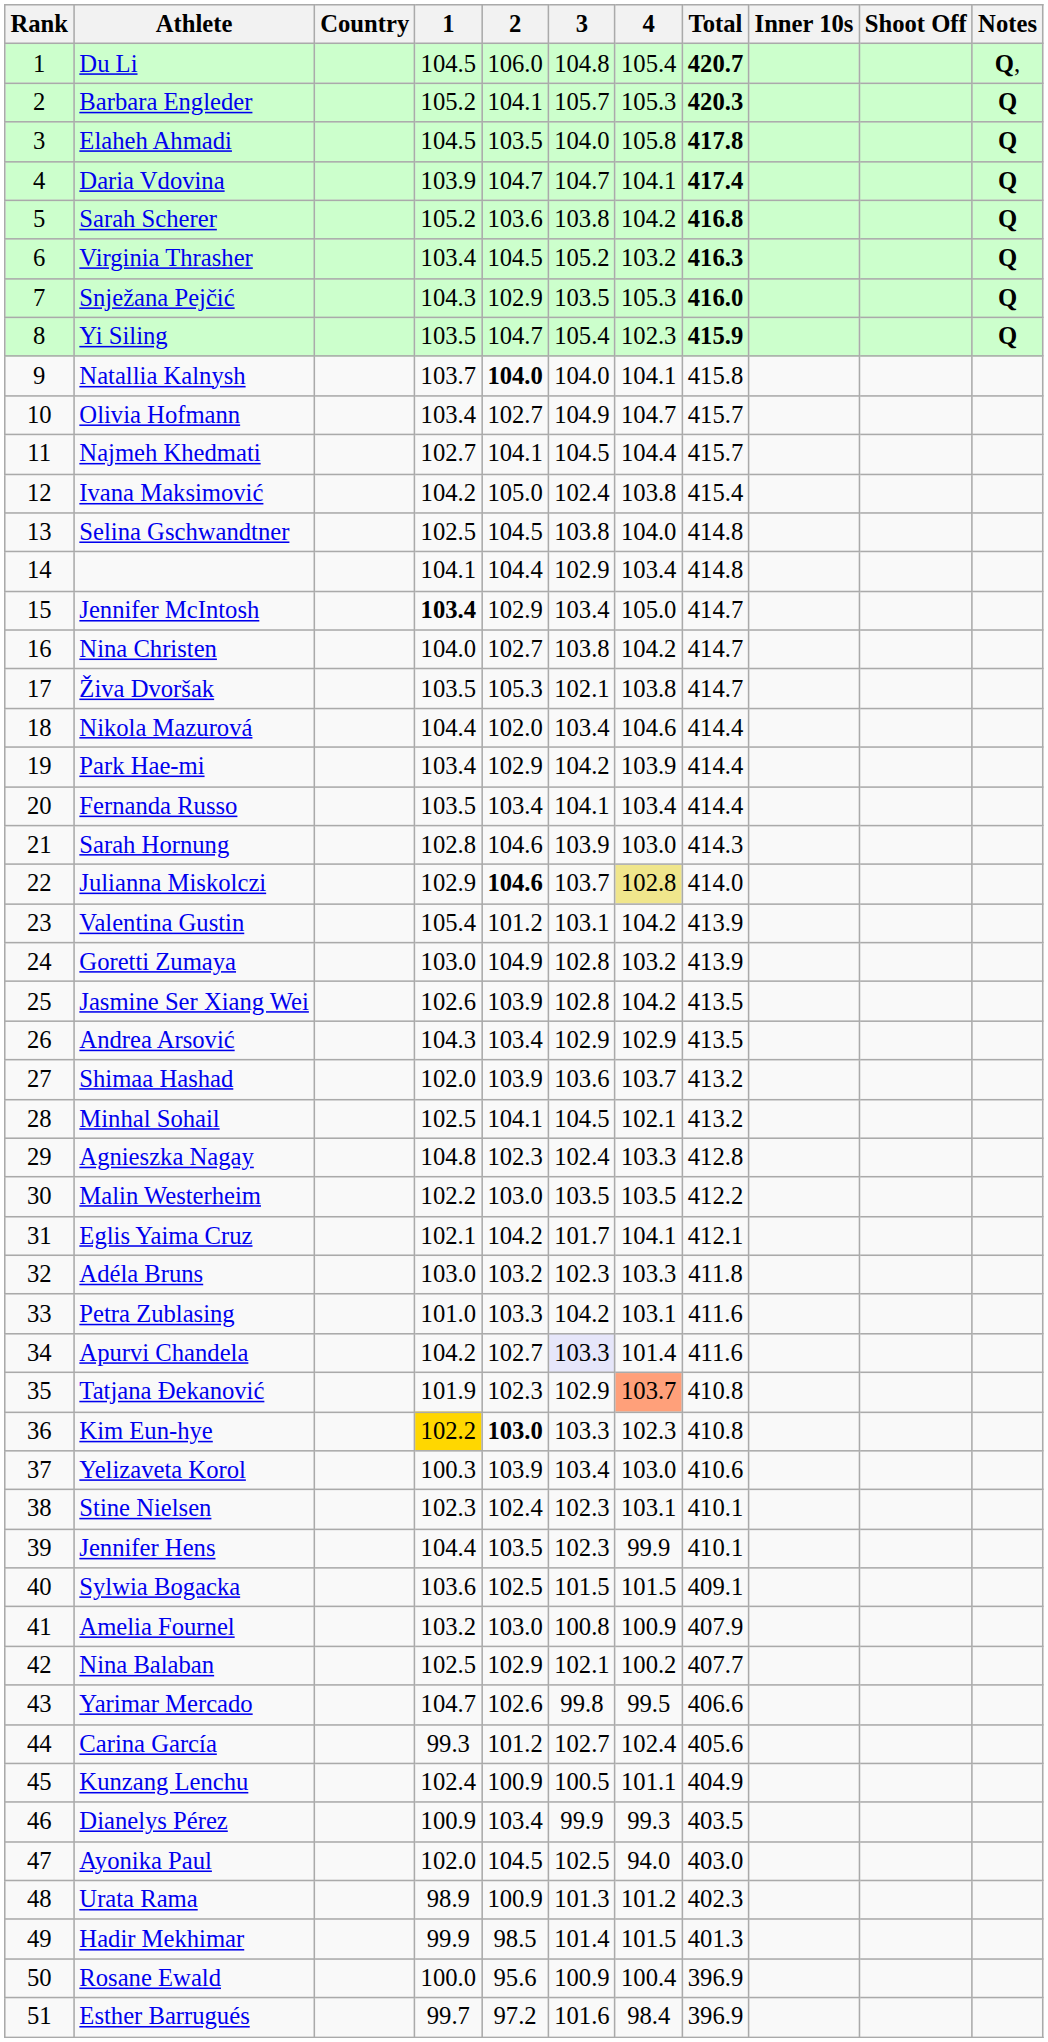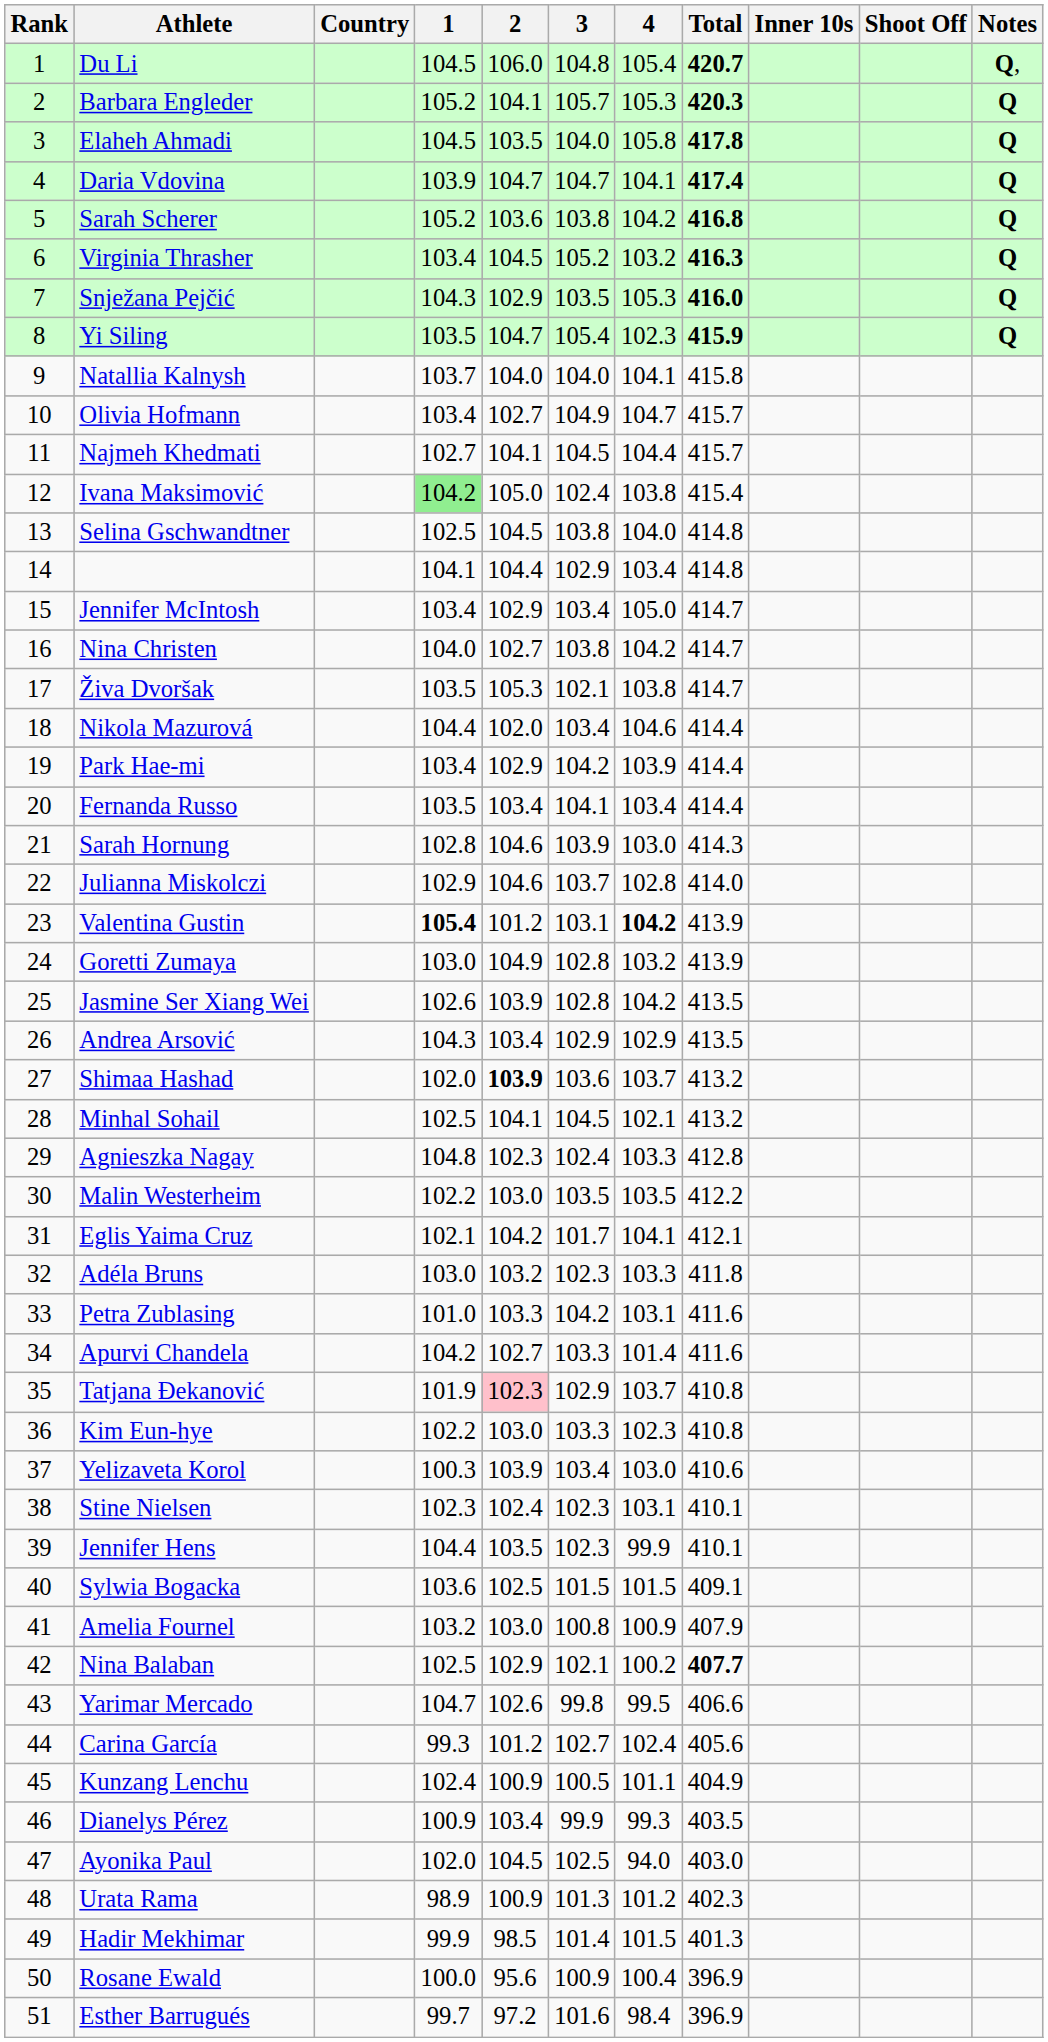(515, 375) bold -> (515, 375) normal
(448, 492) no background -> (448, 492) lightgreen background
(448, 610) bold -> (448, 610) normal
(515, 883) bold -> (515, 883) normal
(649, 883) khaki background -> (649, 883) no background
(448, 922) normal -> (448, 922) bold
(649, 922) normal -> (649, 922) bold
(515, 1079) normal -> (515, 1079) bold
(582, 1352) lavender background -> (582, 1352) no background
(515, 1391) no background -> (515, 1391) pink background
(649, 1391) lightsalmon background -> (649, 1391) no background
(448, 1430) gold background -> (448, 1430) no background
(515, 1430) bold -> (515, 1430) normal
(716, 1665) normal -> (716, 1665) bold
